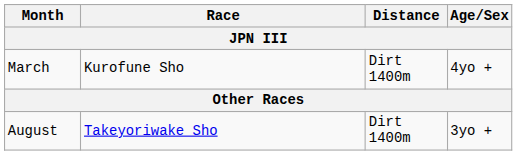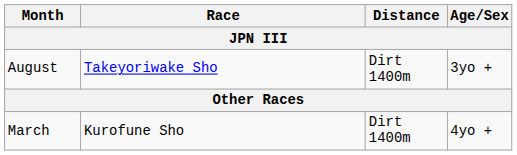rows swapped: (29, 69) <-> (33, 131)
